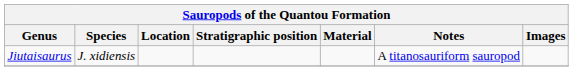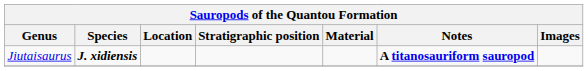(106, 55) normal -> (107, 55) bold
(449, 55) normal -> (457, 55) bold
